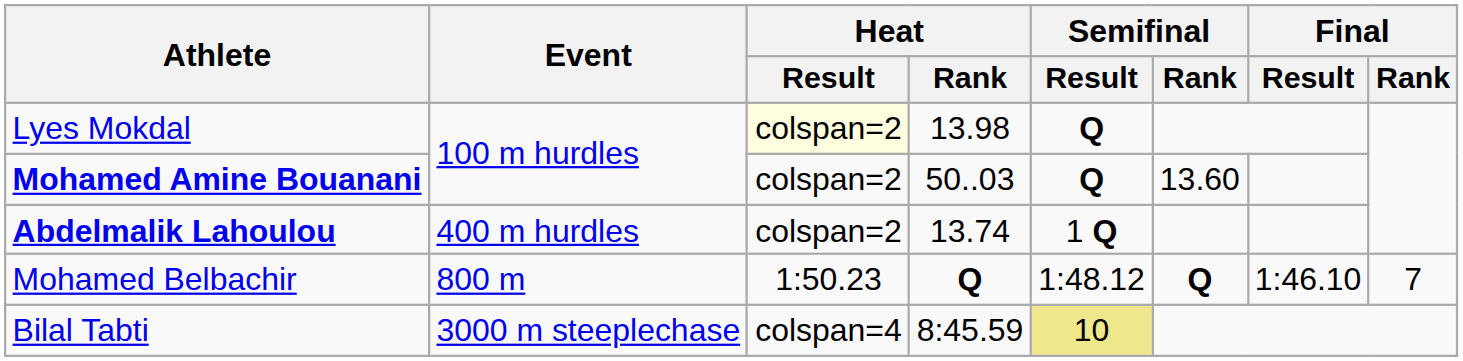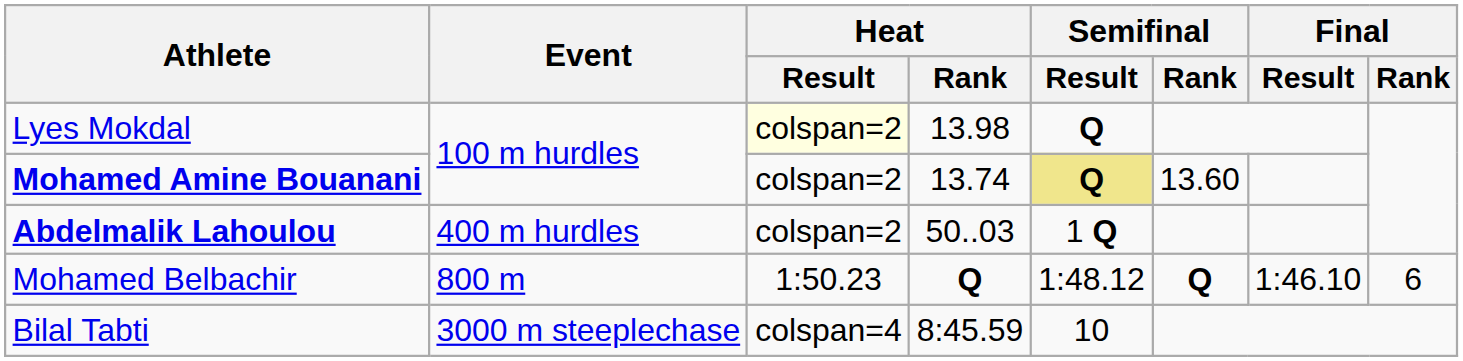(970, 179) 50..03 -> (970, 179) 13.74
(1092, 179) no background -> (1092, 179) khaki background
(970, 230) 13.74 -> (970, 230) 50..03
(1413, 280) 7 -> (1413, 280) 6
(1092, 331) khaki background -> (1092, 331) no background
